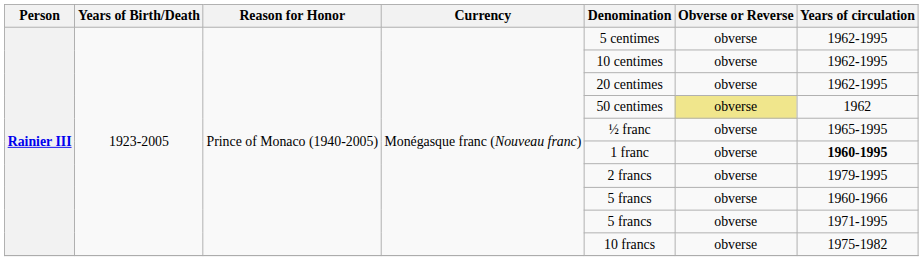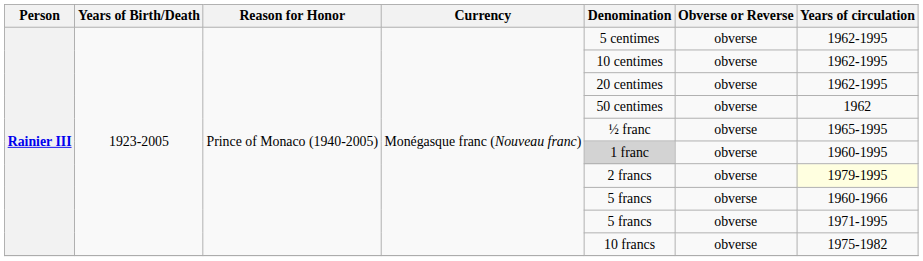(736, 107) khaki background -> (736, 107) no background
(630, 152) no background -> (630, 152) lightgrey background
(857, 152) bold -> (857, 152) normal
(857, 175) no background -> (857, 175) lightyellow background
